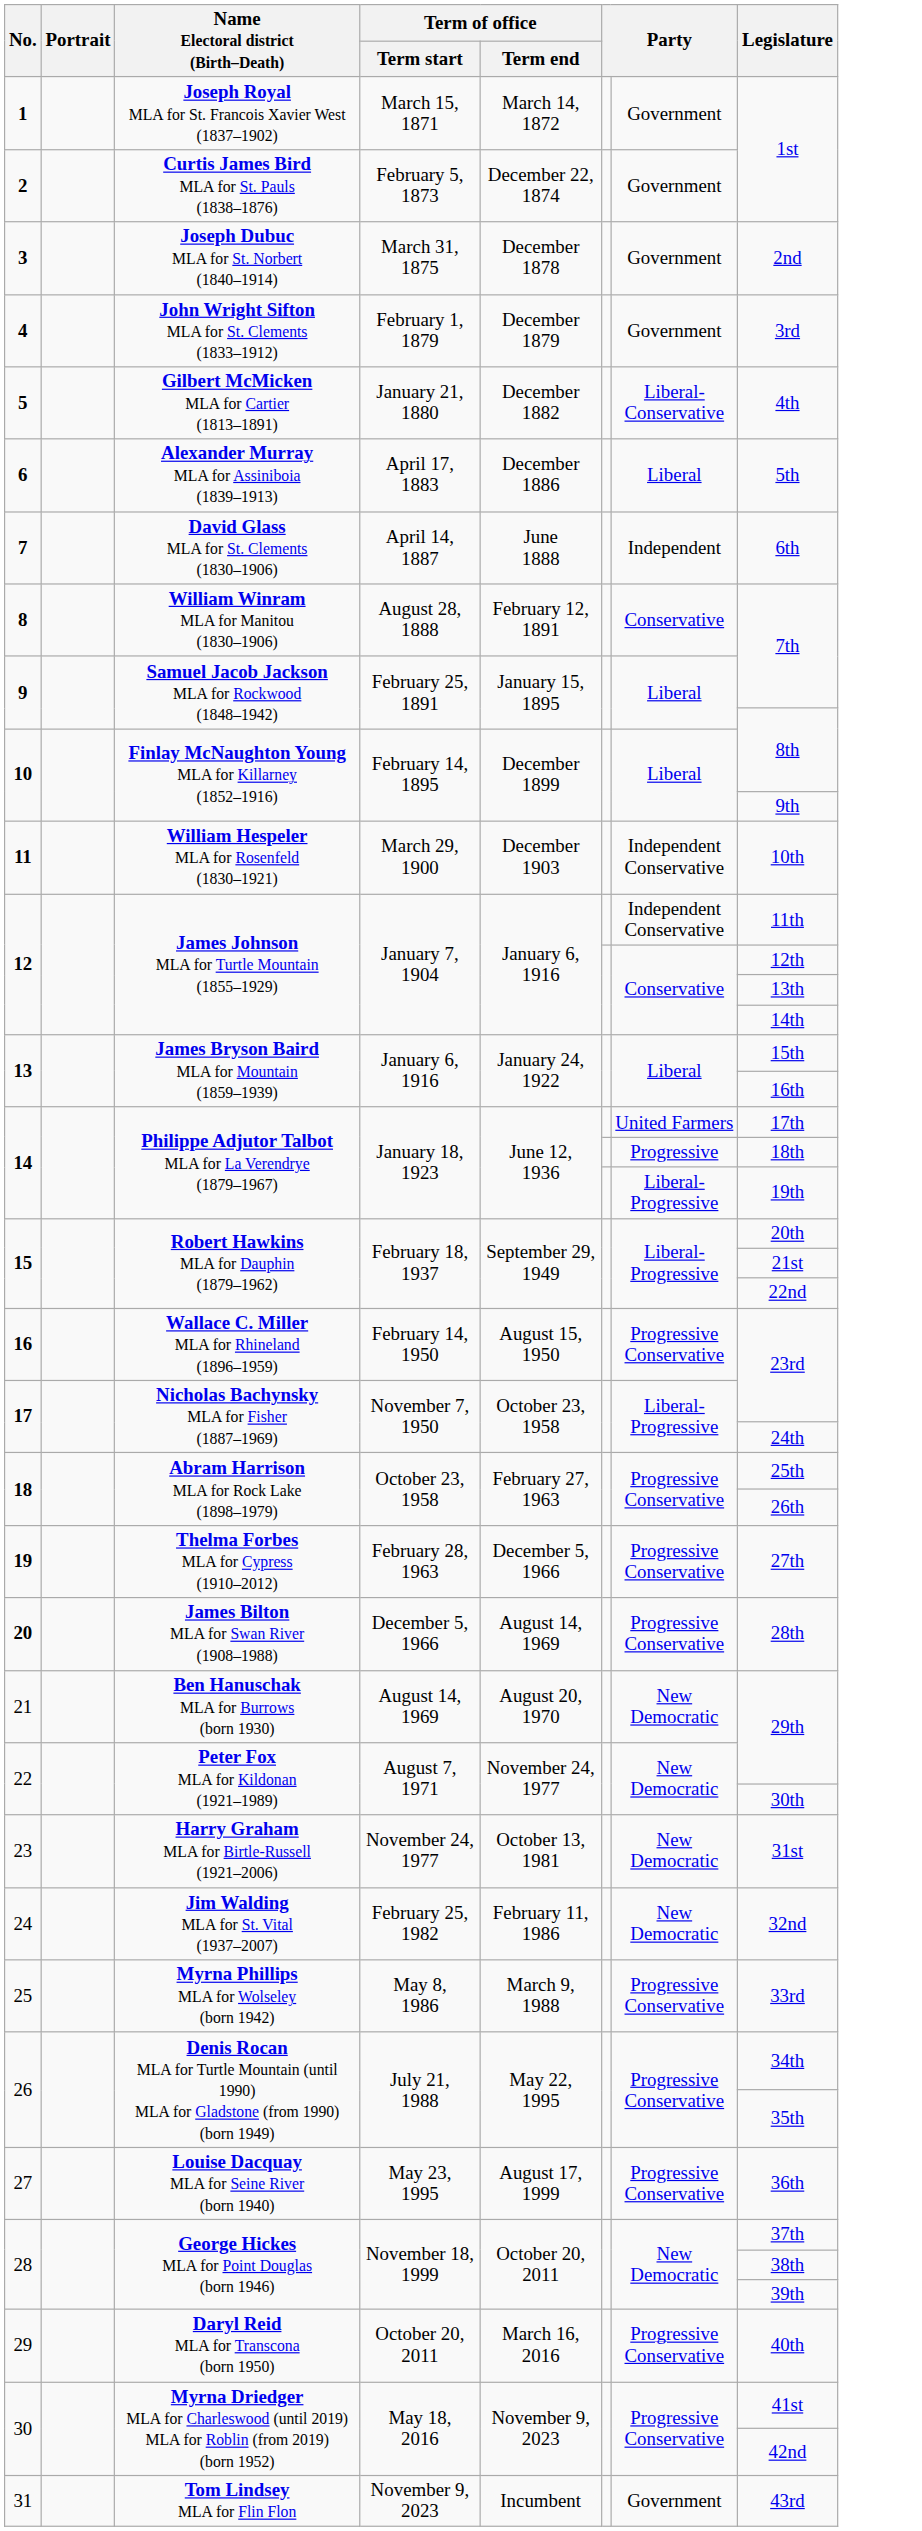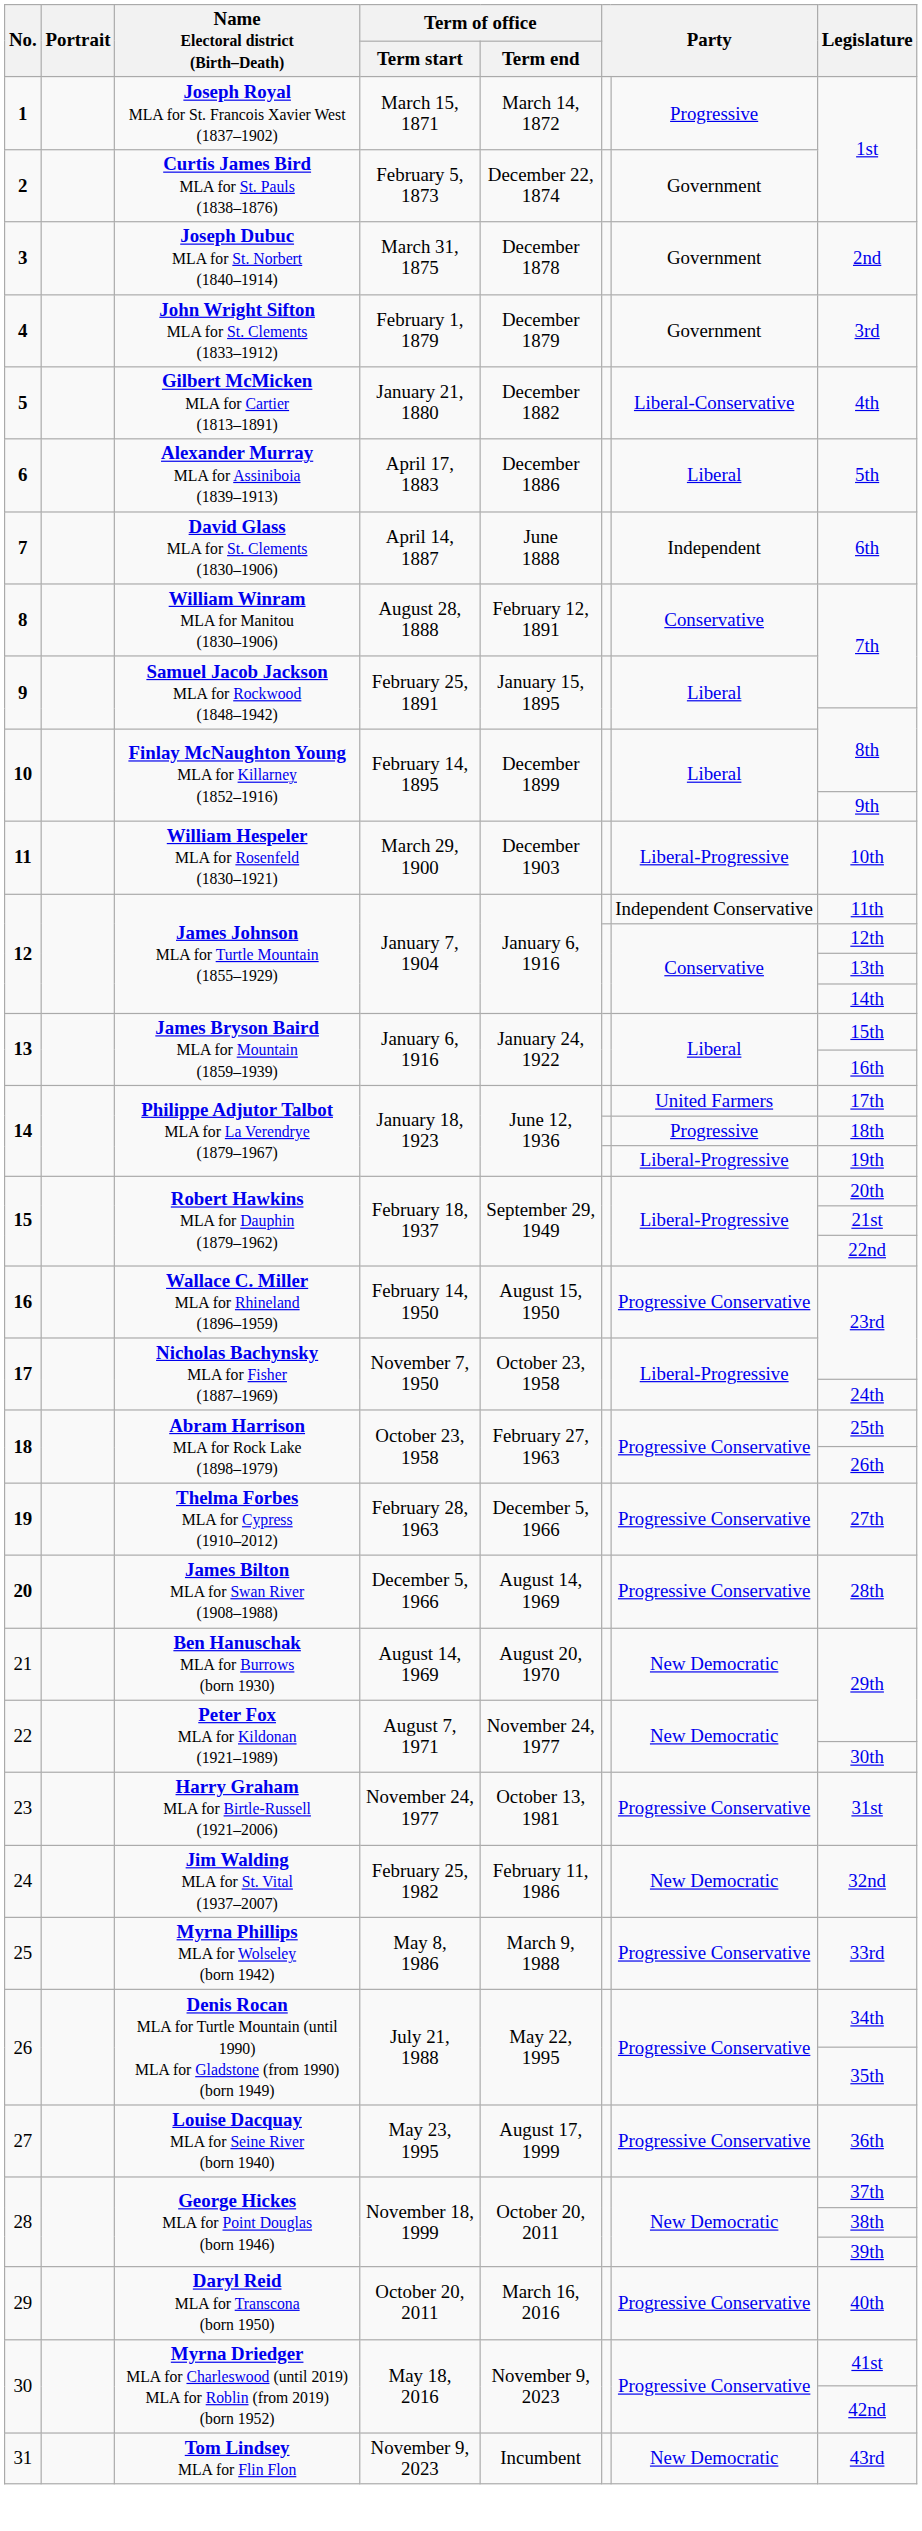(674, 113) Government -> (714, 113) Progressive
(674, 857) Independent Conservative -> (714, 857) Liberal-Progressive
(674, 1851) New Democratic -> (714, 1808) Progressive Conservative
(674, 2501) Government -> (714, 2458) New Democratic
